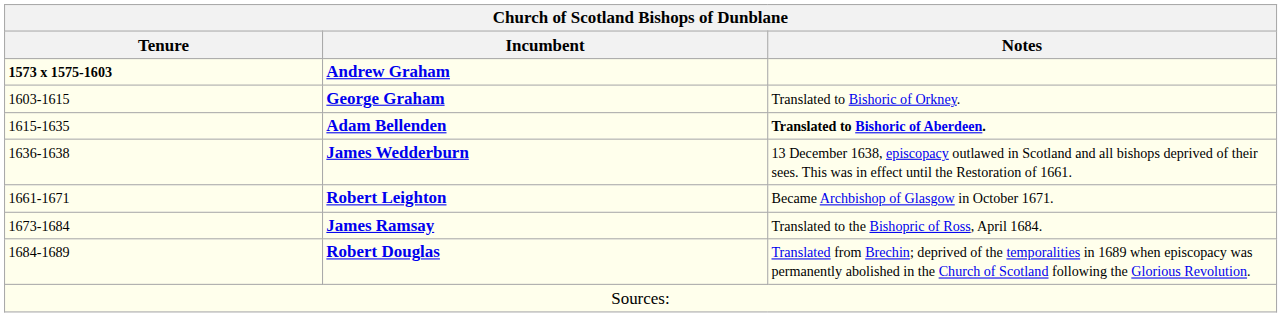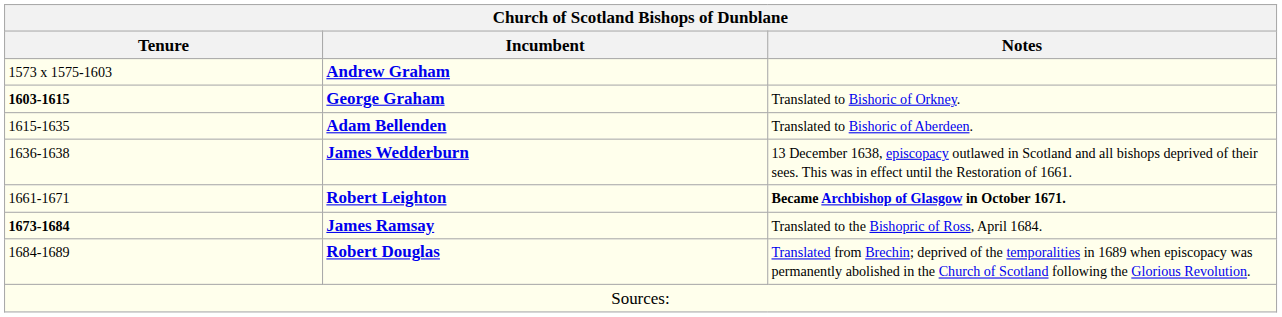(60, 71) bold -> (60, 72) normal
(39, 99) normal -> (39, 98) bold
(879, 125) bold -> (872, 126) normal
(913, 199) normal -> (919, 198) bold
(39, 226) normal -> (39, 225) bold
